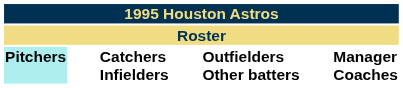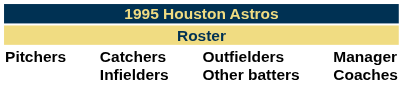(36, 57) paleturquoise background -> (36, 57) no background
